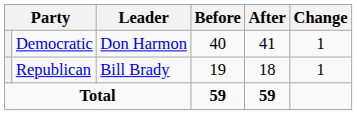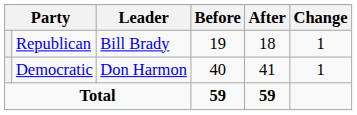rows swapped: (54, 43) <-> (53, 69)
